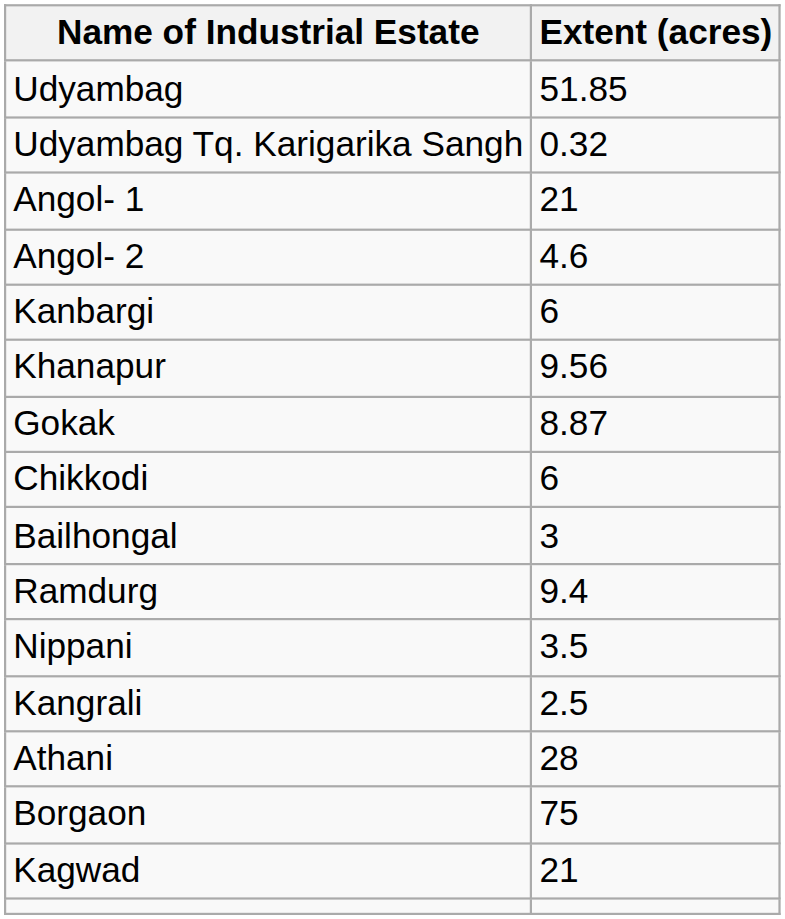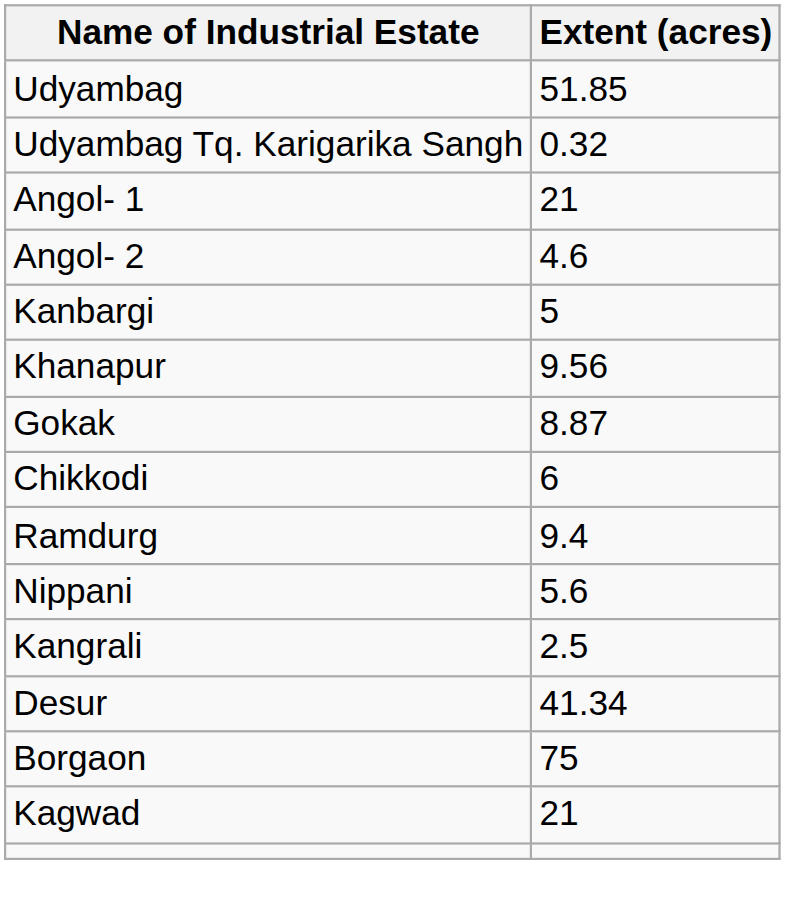(549, 311) 6 -> (549, 311) 5
- row: (95, 535)
(564, 646) 3.5 -> (564, 590) 5.6
+ row: (60, 702)
- row: (63, 758)
